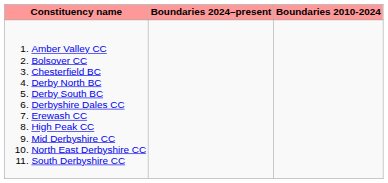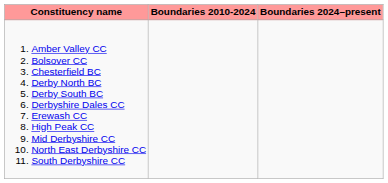columns swapped: (328, 12) <-> (211, 12)
